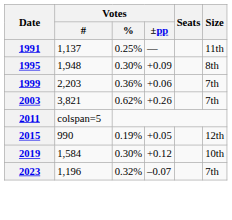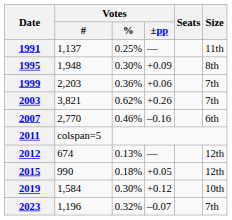+ row: (30, 118)
+ row: (30, 153)
(128, 136) 0.19% -> (128, 171) 0.18%
